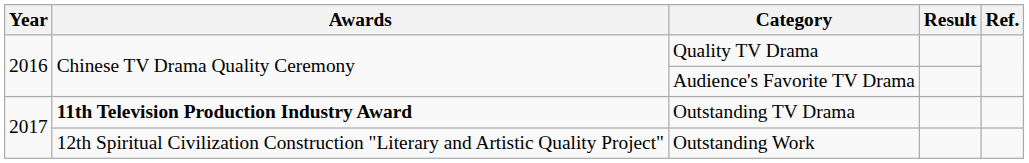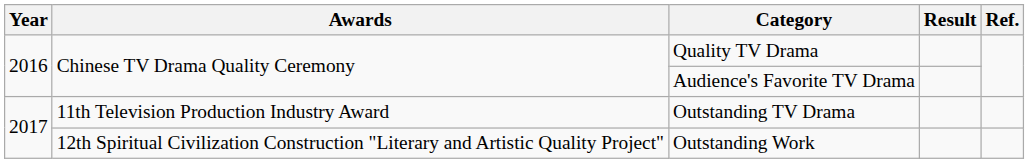(234, 111) bold -> (223, 111) normal
